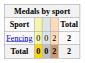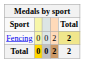(69, 37) no background -> (69, 37) khaki background
